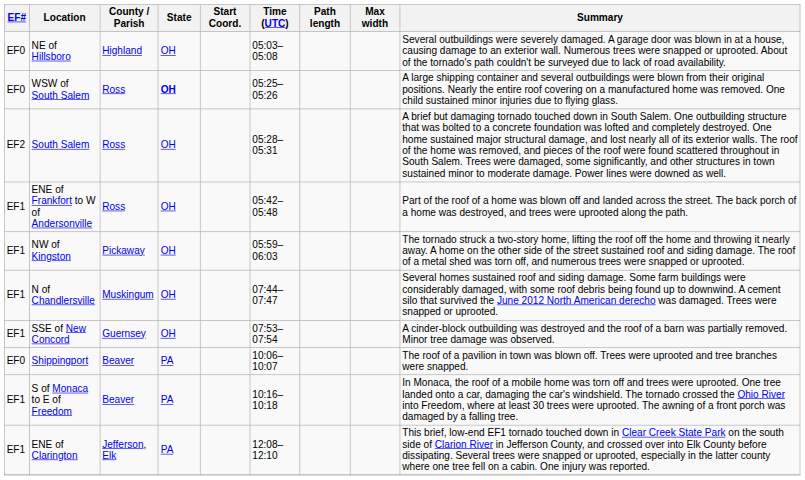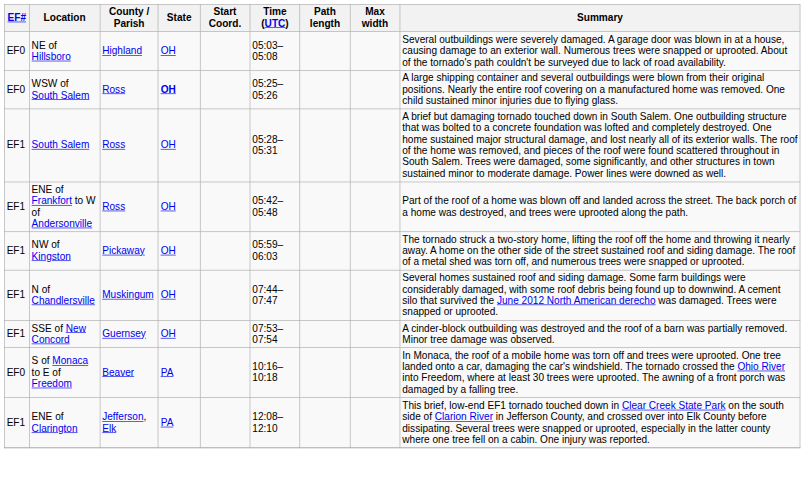(16, 145) EF2 -> (16, 145) EF1
- row: (60, 361)
(16, 400) EF1 -> (16, 372) EF0
